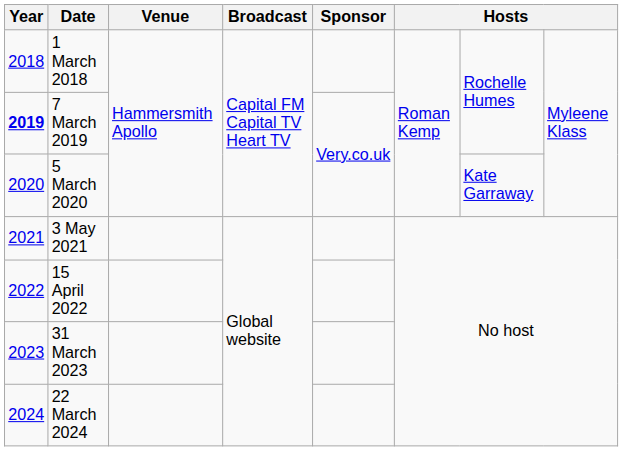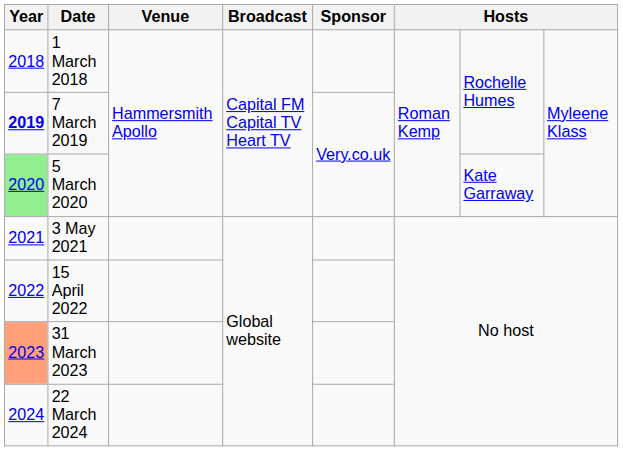(26, 185) no background -> (26, 185) lightgreen background
(26, 352) no background -> (26, 352) lightsalmon background
